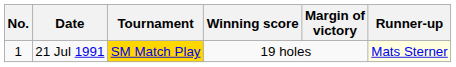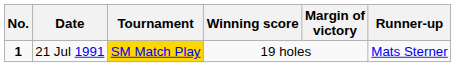(18, 51) normal -> (18, 51) bold
(410, 51) lightyellow background -> (410, 51) no background
